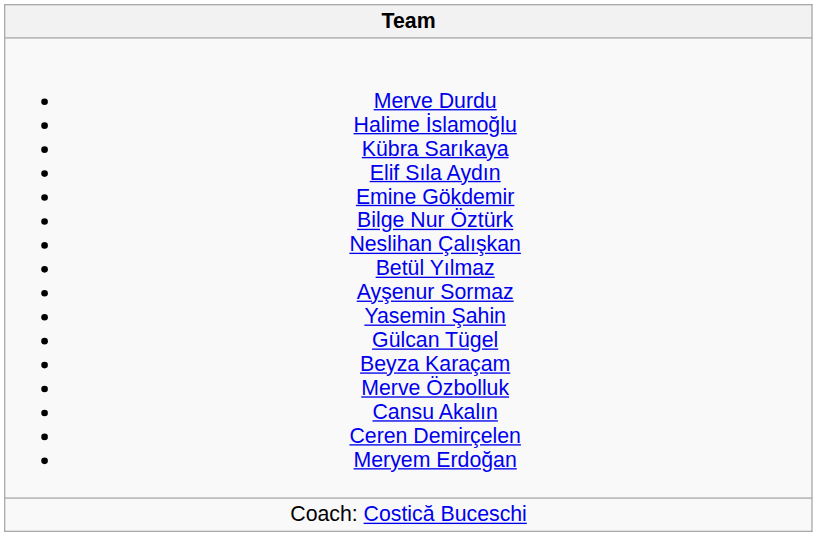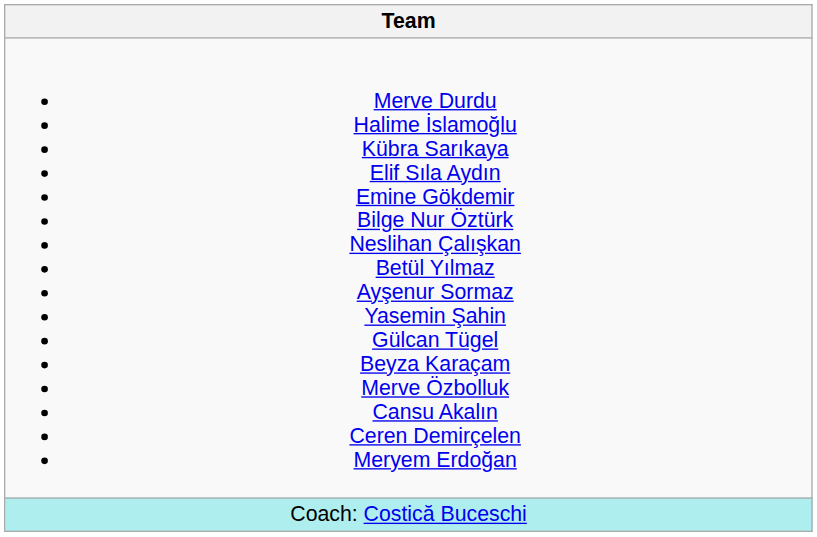(409, 514) no background -> (409, 514) paleturquoise background
